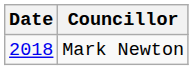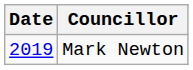(31, 50) 2018 -> (31, 50) 2019
